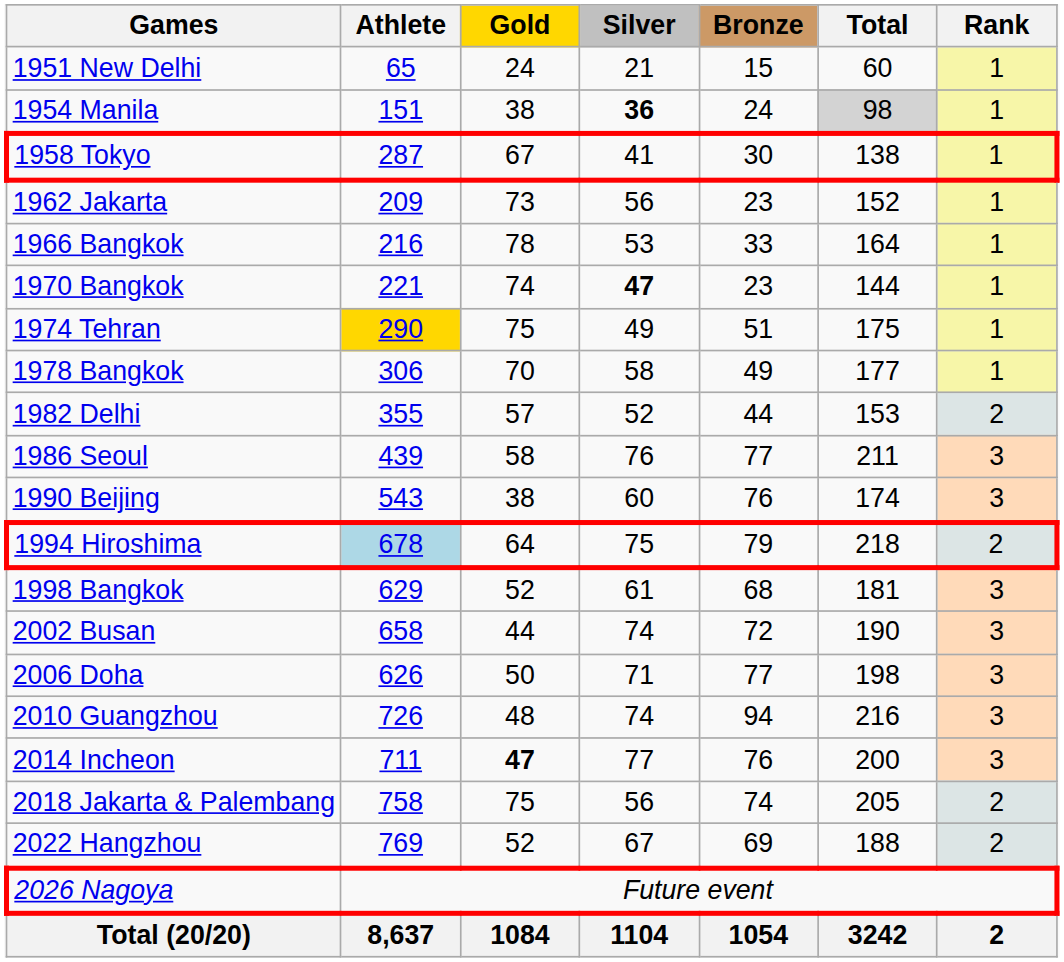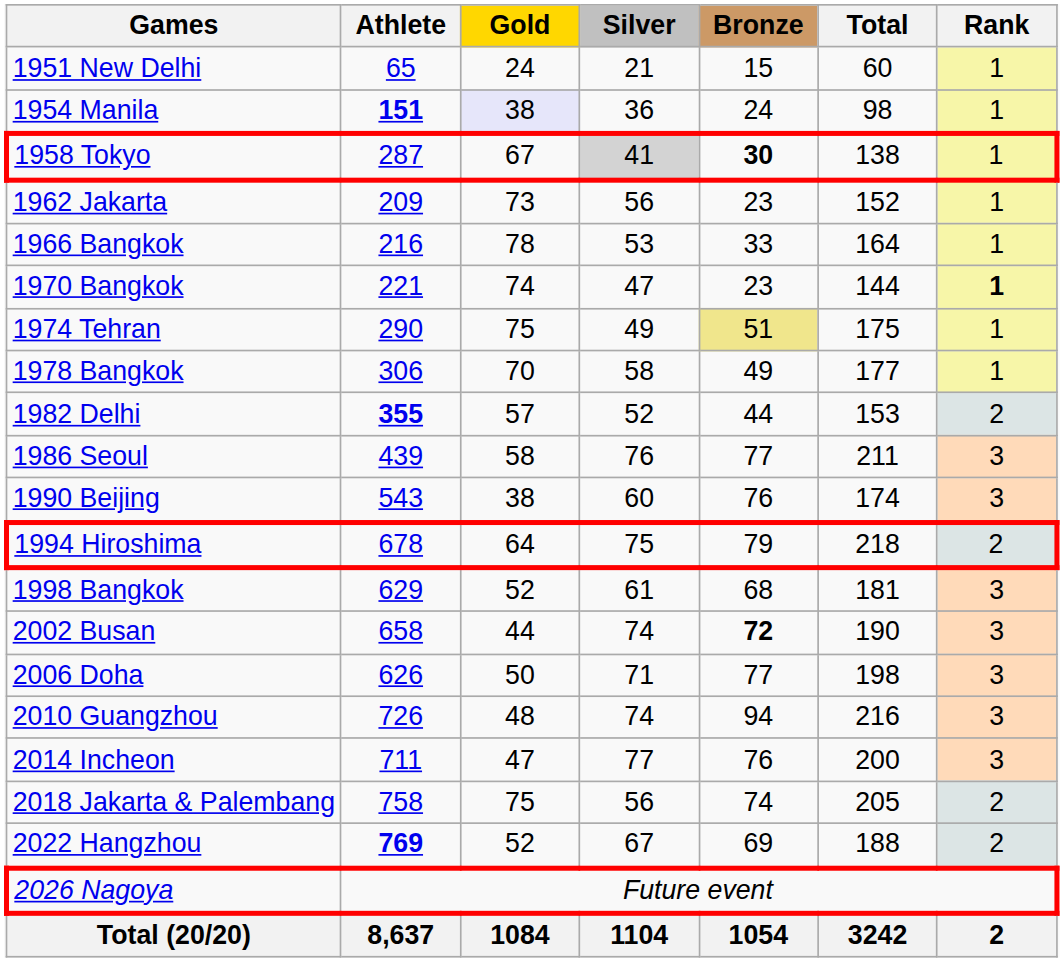(401, 110) normal -> (401, 110) bold
(520, 110) no background -> (520, 110) lavender background
(639, 110) bold -> (639, 110) normal
(878, 110) lightgrey background -> (878, 110) no background
(639, 156) no background -> (639, 156) lightgrey background
(758, 156) normal -> (758, 156) bold
(639, 286) bold -> (639, 286) normal
(997, 286) normal -> (997, 286) bold
(401, 329) gold background -> (401, 329) no background
(758, 329) no background -> (758, 329) khaki background
(401, 413) normal -> (401, 413) bold
(401, 544) lightblue background -> (401, 544) no background
(758, 632) normal -> (758, 632) bold
(520, 759) bold -> (520, 759) normal
(401, 844) normal -> (401, 844) bold
